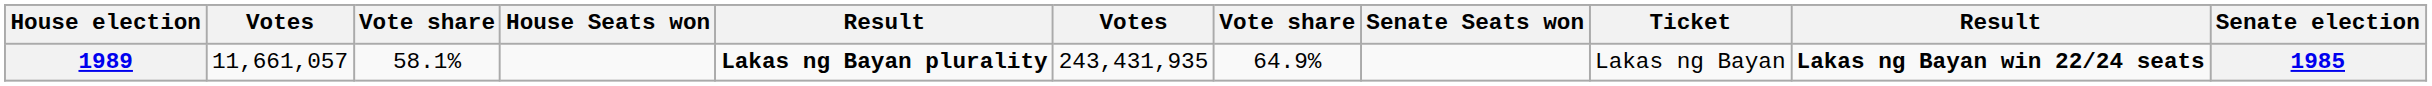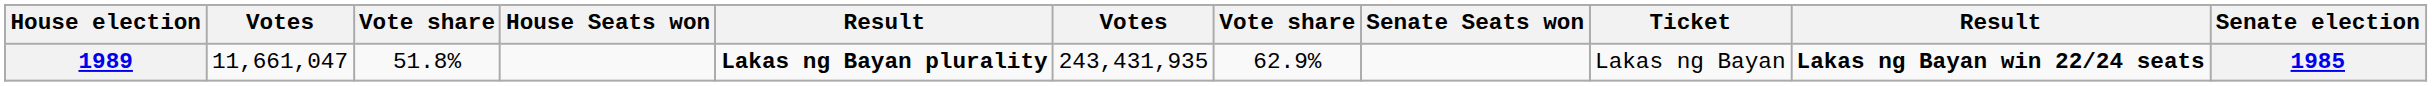(280, 62) 11,661,057 -> (280, 62) 11,661,047
(427, 62) 58.1% -> (427, 62) 51.8%
(1287, 62) 64.9% -> (1287, 62) 62.9%
